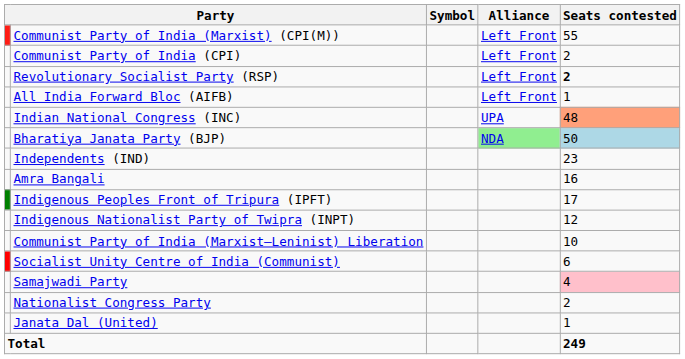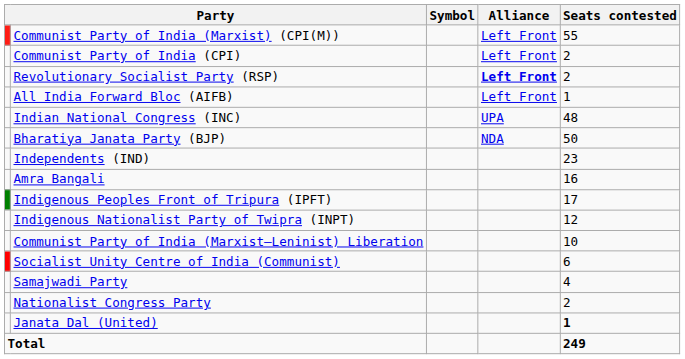(519, 76) normal -> (519, 76) bold
(567, 76) bold -> (567, 76) normal
(571, 118) lightsalmon background -> (571, 118) no background
(492, 138) lightgreen background -> (492, 138) no background
(571, 138) lightblue background -> (571, 138) no background
(567, 282) pink background -> (567, 282) no background
(567, 323) normal -> (567, 323) bold
